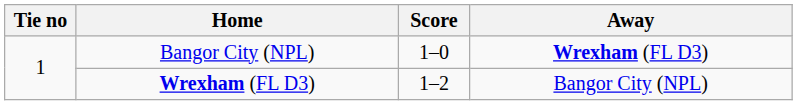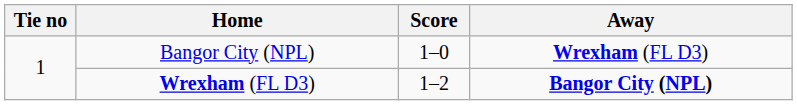(631, 83) normal -> (631, 83) bold
